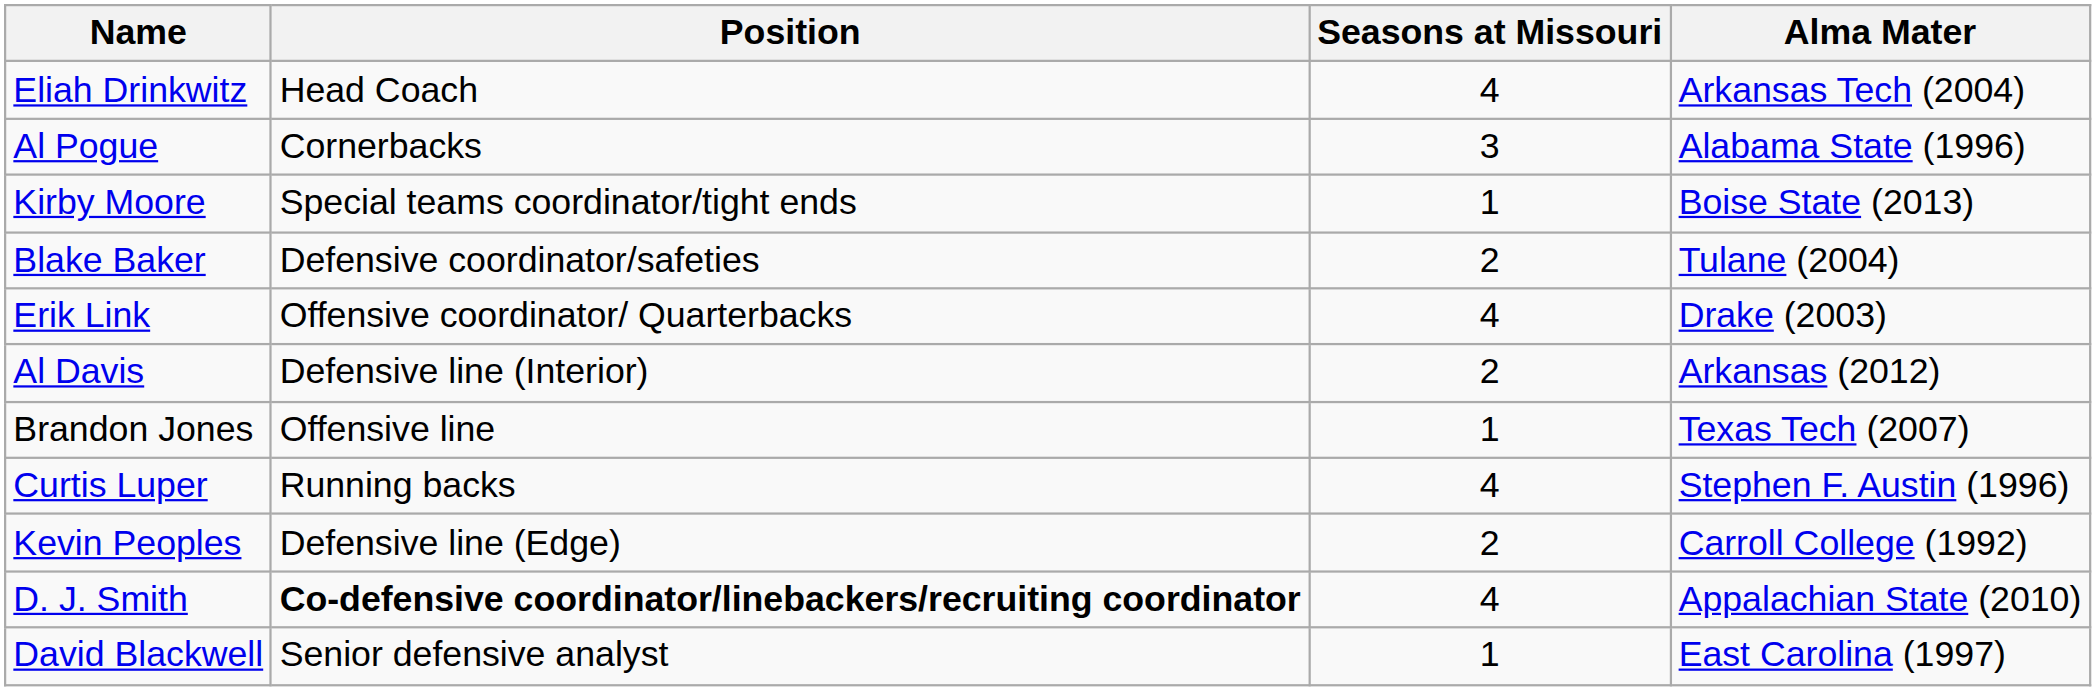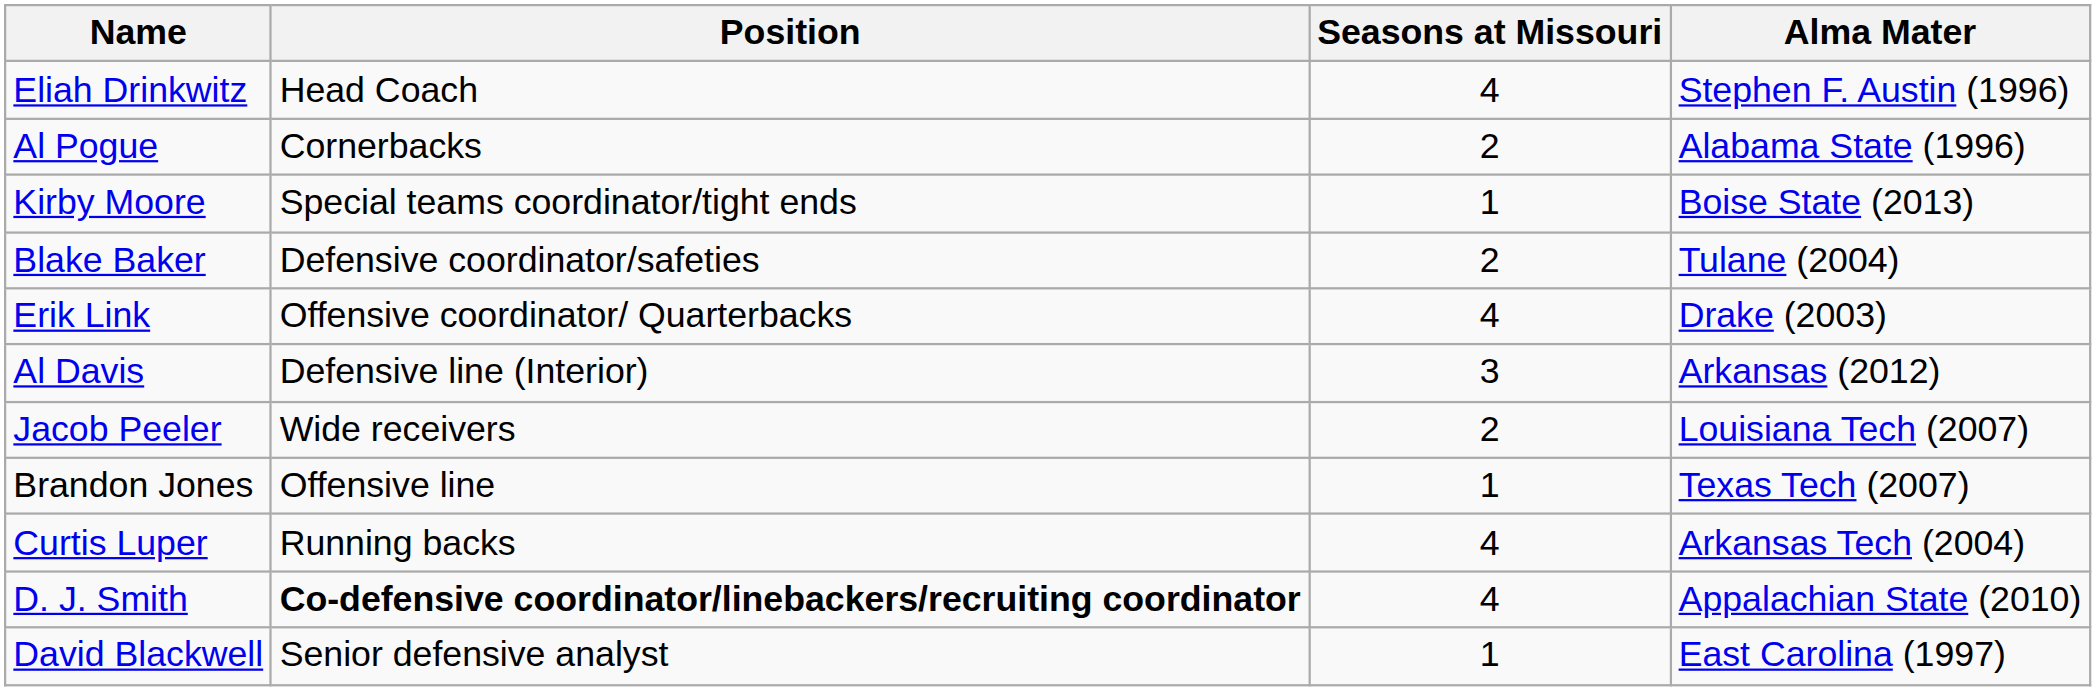(1852, 89) Arkansas Tech (2004) -> (1874, 89) Stephen F. Austin (1996)
(1490, 145) 3 -> (1490, 145) 2
(1490, 372) 2 -> (1490, 372) 3
+ row: (117, 428)
(1874, 485) Stephen F. Austin (1996) -> (1852, 542) Arkansas Tech (2004)
- row: (127, 542)
